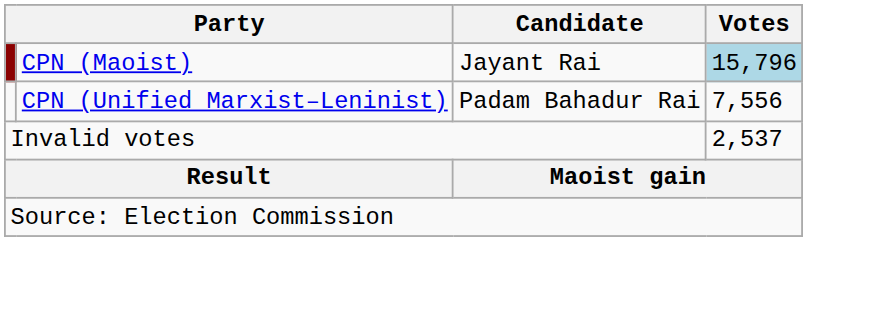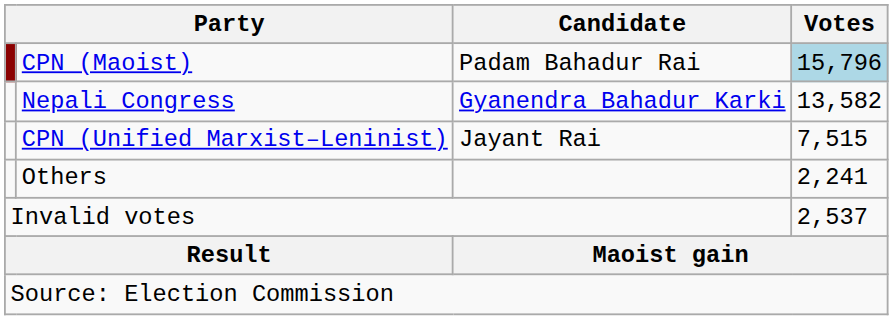(530, 63) Jayant Rai -> (580, 63) Padam Bahadur Rai
+ row: (128, 101)
(580, 101) Padam Bahadur Rai -> (530, 140) Jayant Rai
(747, 101) 7,556 -> (832, 140) 7,515
+ row: (64, 178)
